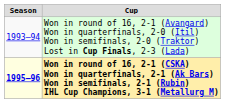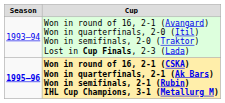(23, 78) lightyellow background -> (23, 78) no background
